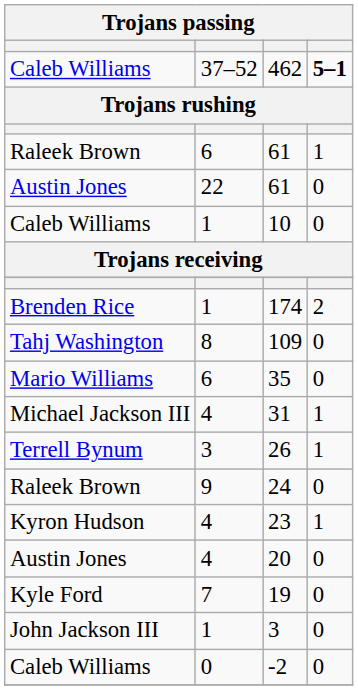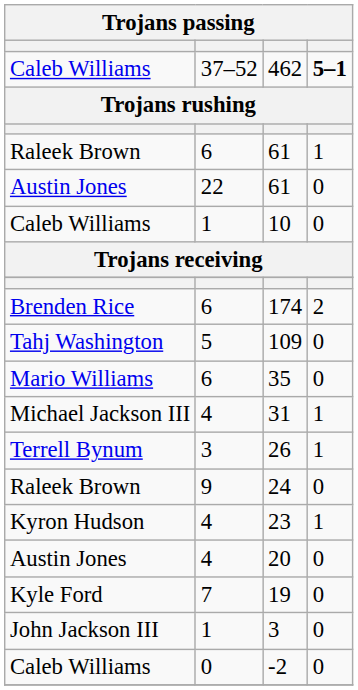(207, 306) 1 -> (207, 306) 6
(207, 342) 8 -> (207, 342) 5
